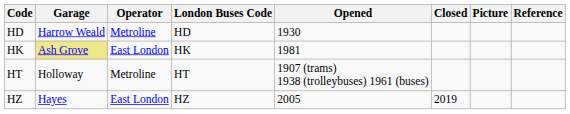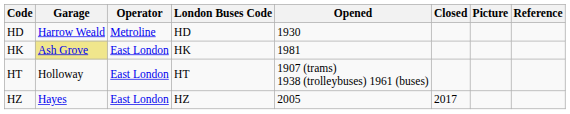(133, 74) Metroline -> (140, 74) East London
(446, 99) 2019 -> (446, 99) 2017
